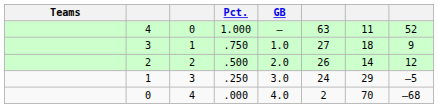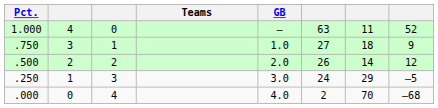columns swapped: (65, 13) <-> (236, 13)
